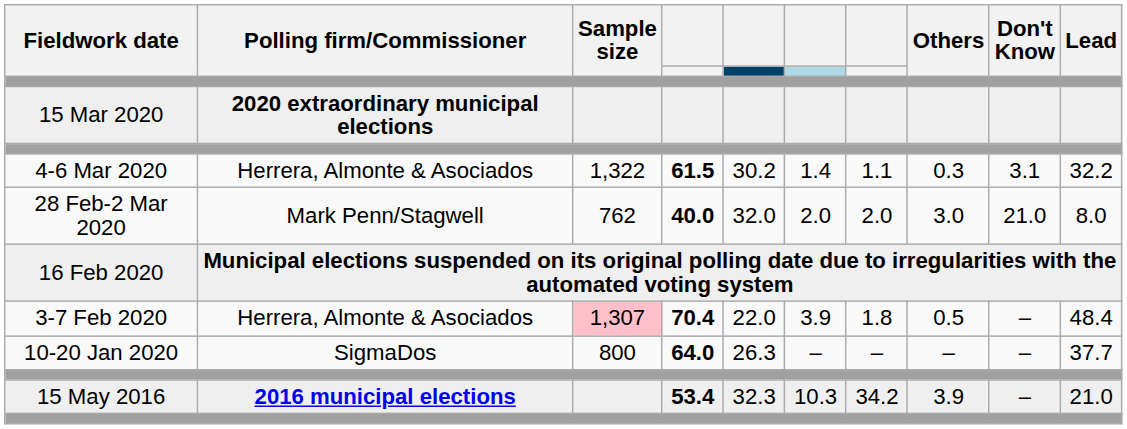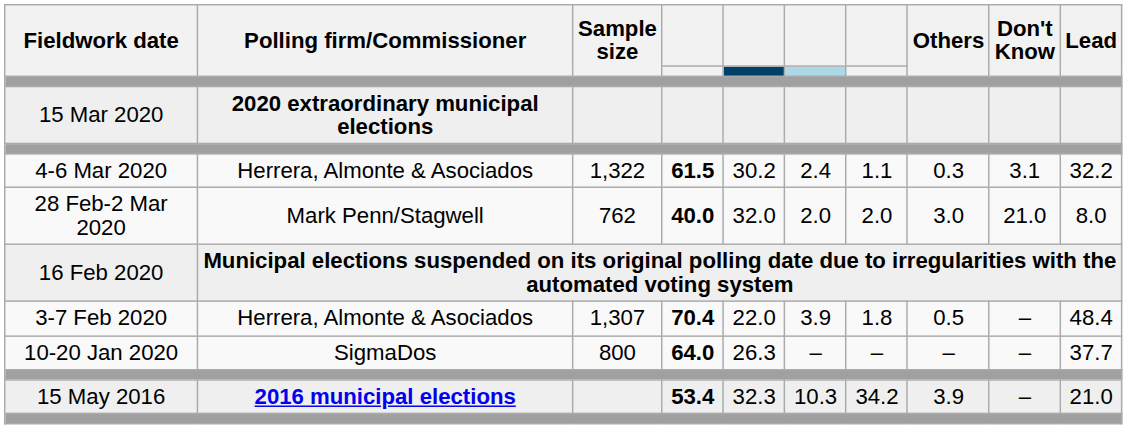(816, 170) 1.4 -> (816, 170) 2.4
(617, 318) pink background -> (617, 318) no background
